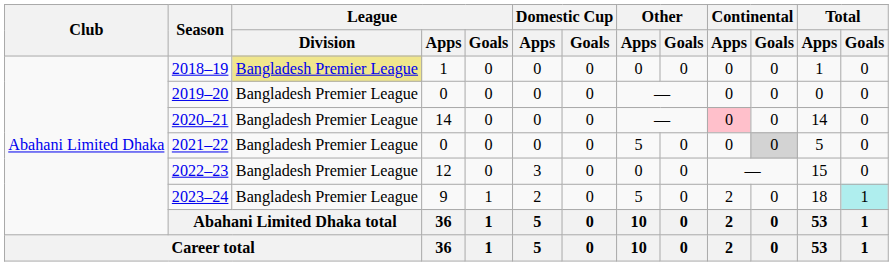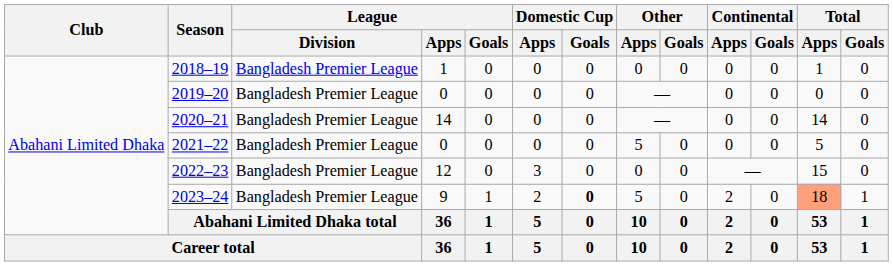(327, 68) khaki background -> (327, 68) no background
(729, 119) pink background -> (729, 119) no background
(774, 145) lightgrey background -> (774, 145) no background
(590, 196) normal -> (590, 196) bold
(819, 196) no background -> (819, 196) lightsalmon background
(865, 196) paleturquoise background -> (865, 196) no background
